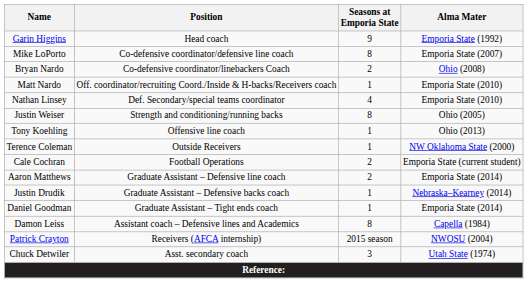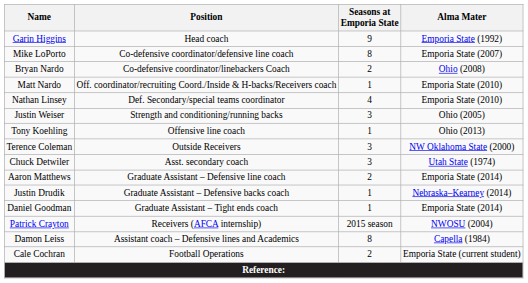(370, 116) 8 -> (370, 116) 3
(370, 147) 1 -> (370, 147) 3
rows swapped: (39, 255) <-> (39, 162)
rows swapped: (39, 224) <-> (39, 239)
